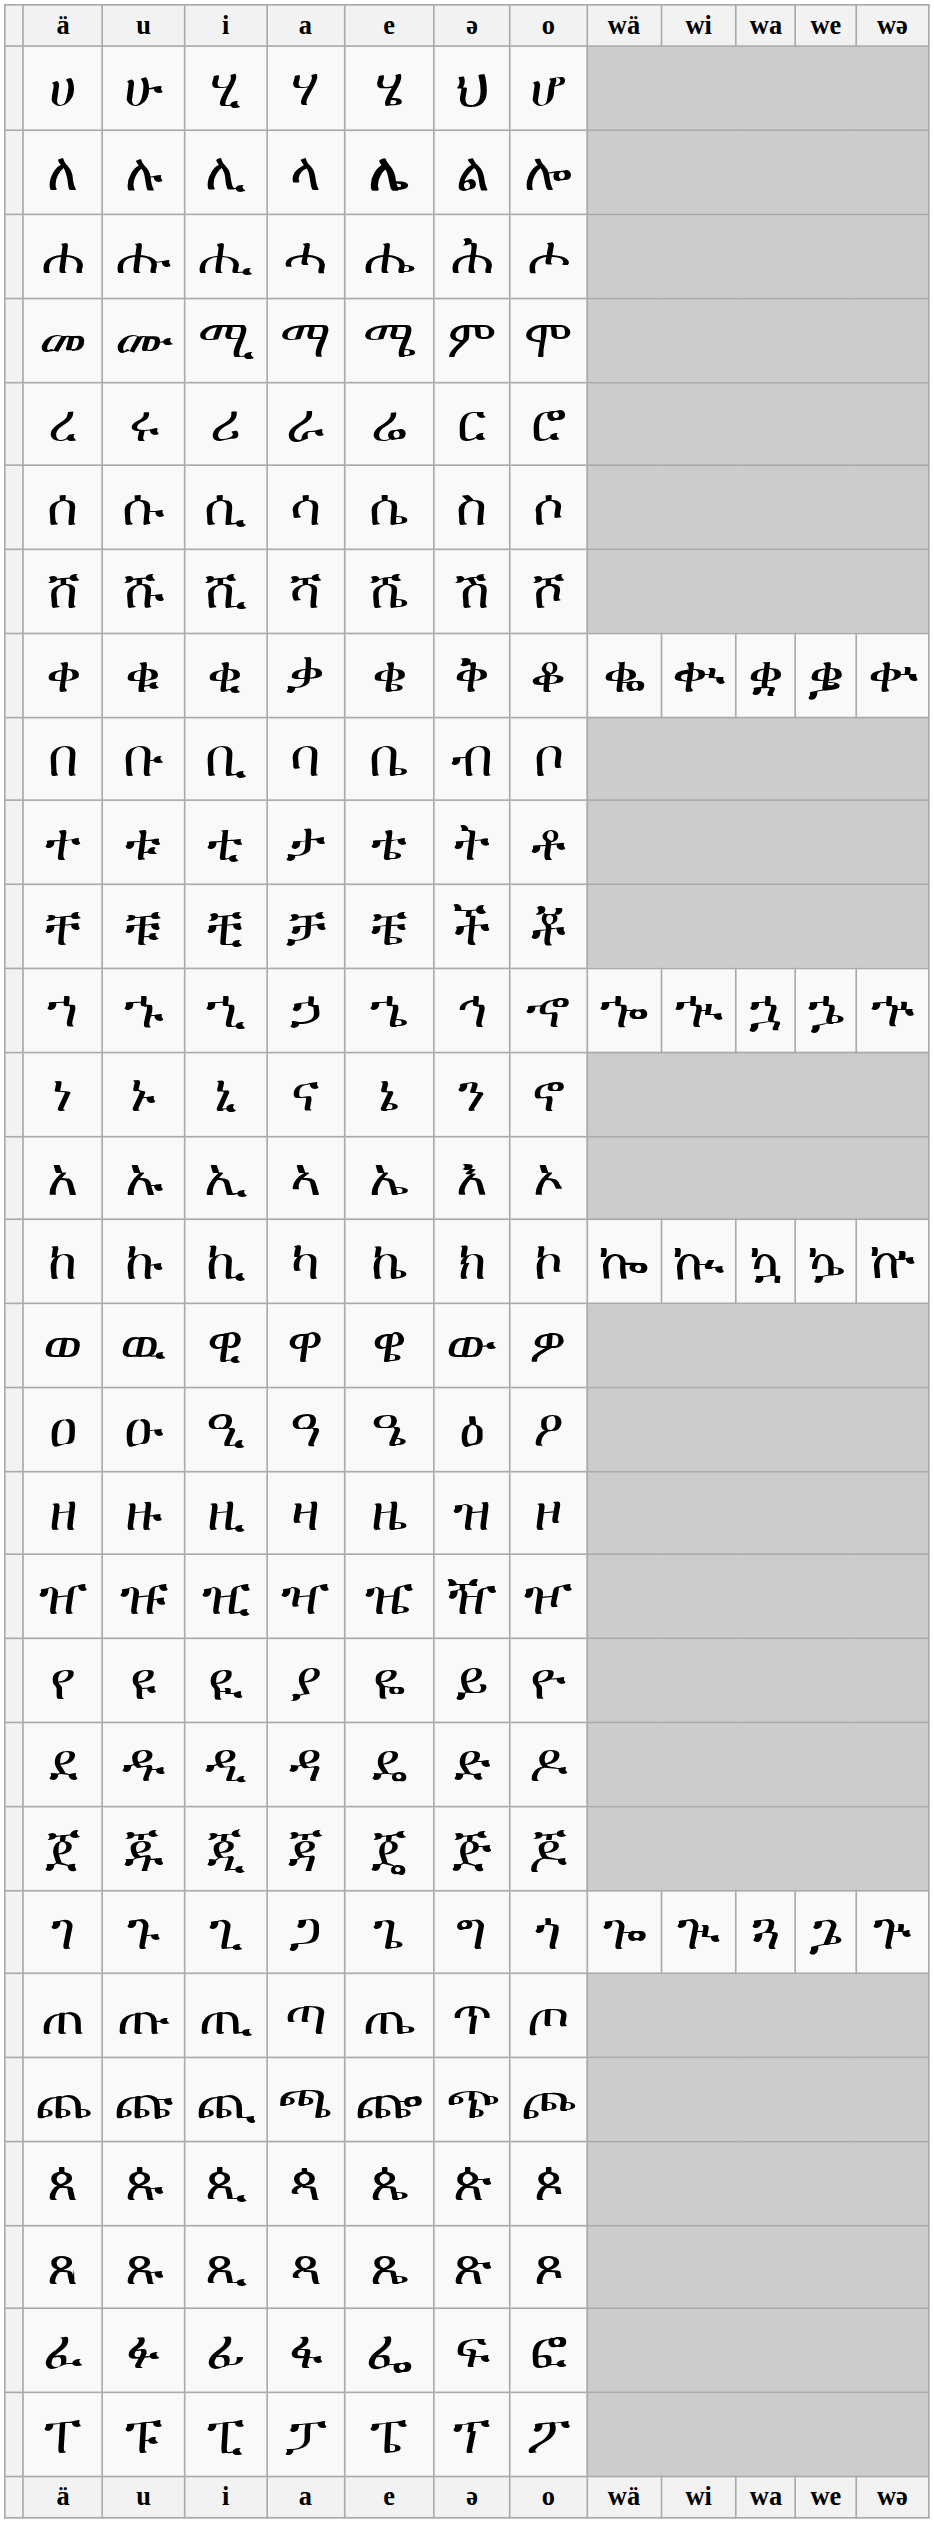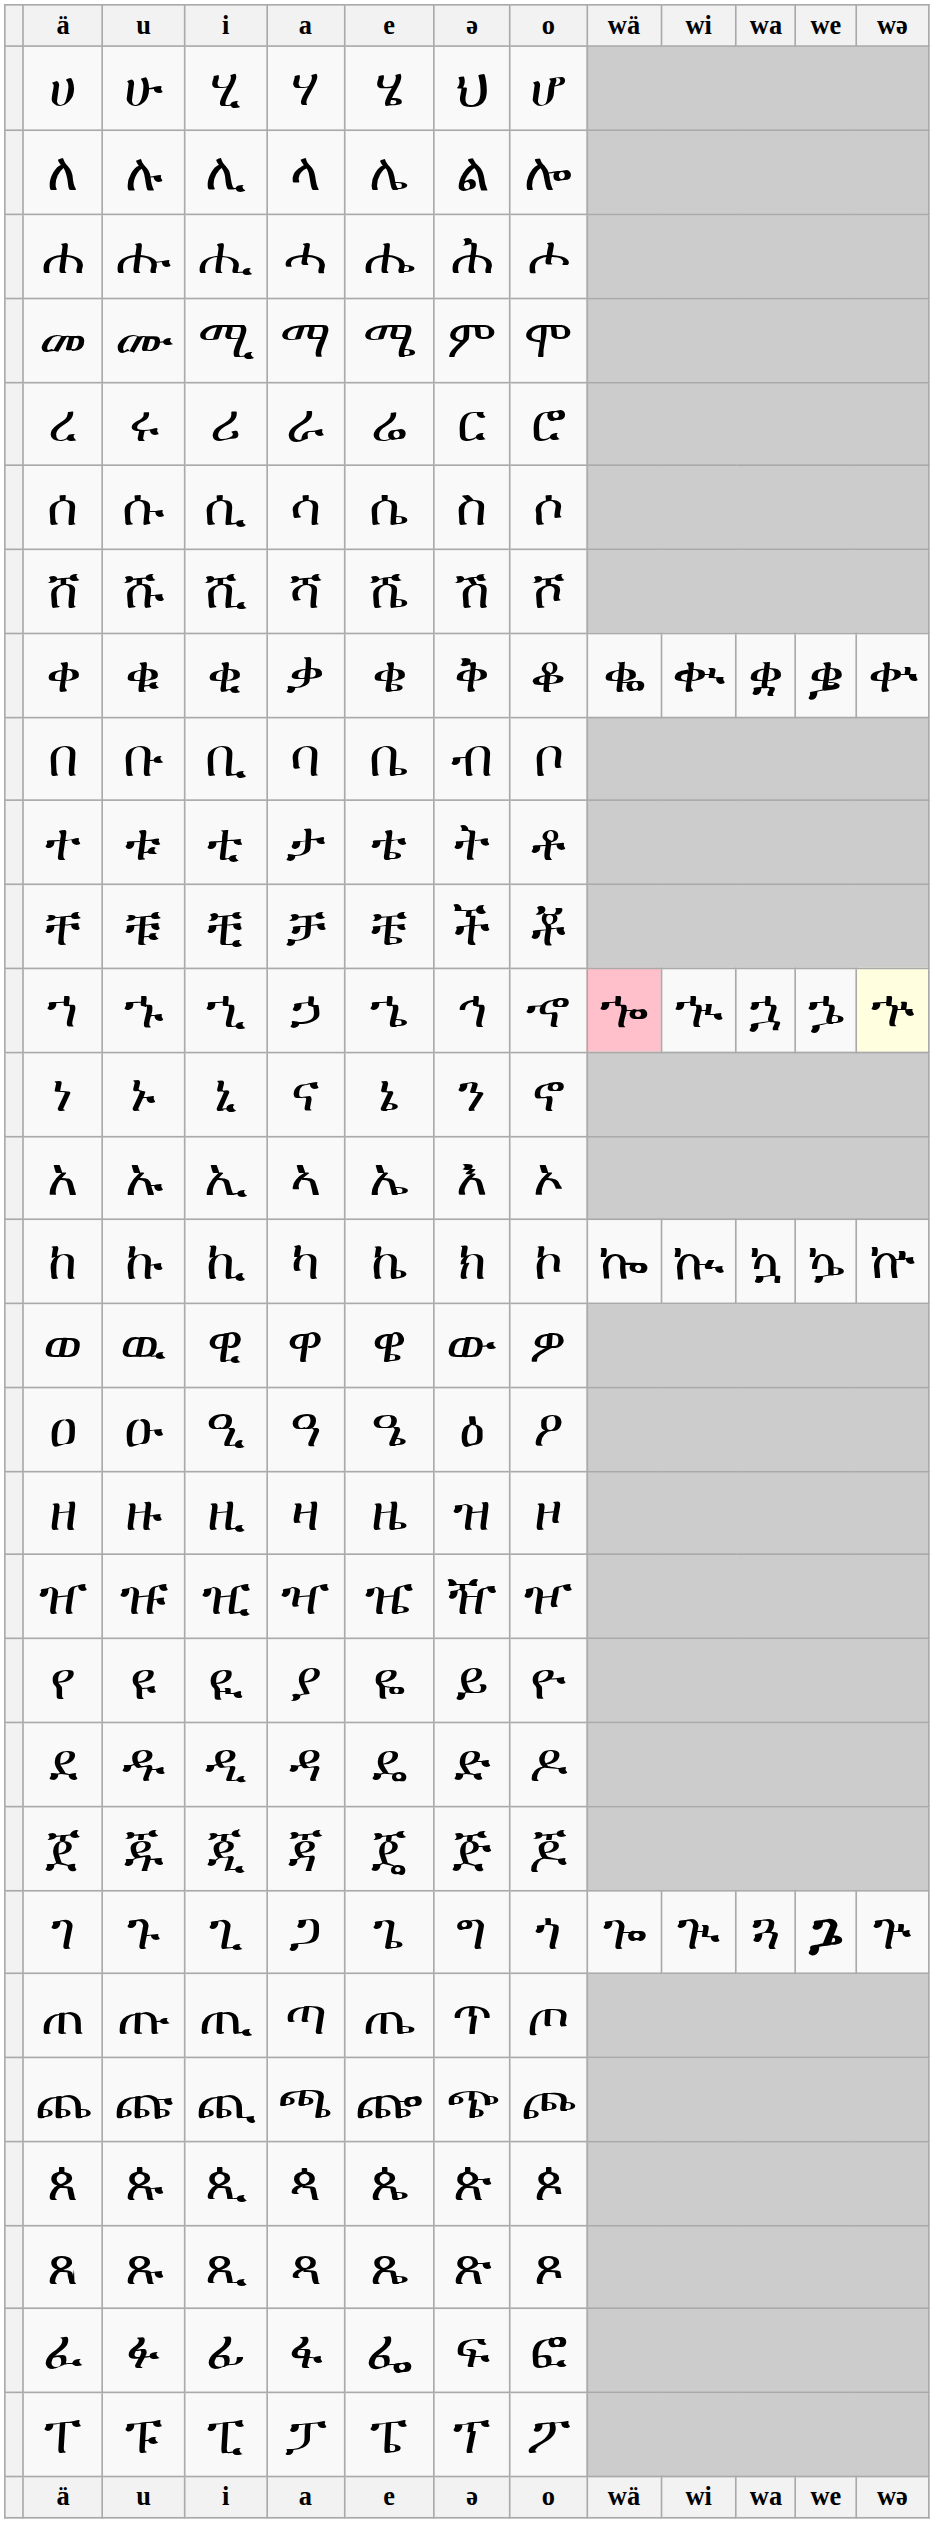(389, 172) bold -> (389, 172) normal
(624, 1009) no background -> (624, 1009) pink background
(892, 1009) no background -> (892, 1009) lightyellow background
(826, 1931) normal -> (826, 1931) bold
